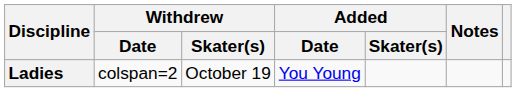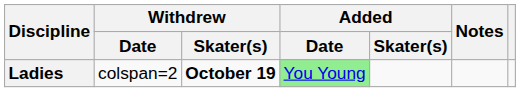(228, 73) normal -> (230, 73) bold
(320, 73) no background -> (325, 73) lightgreen background
